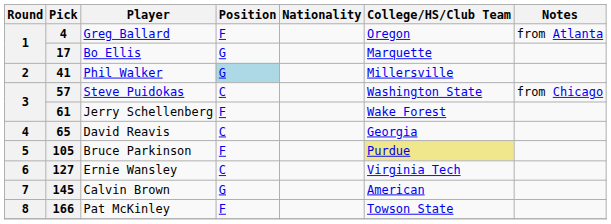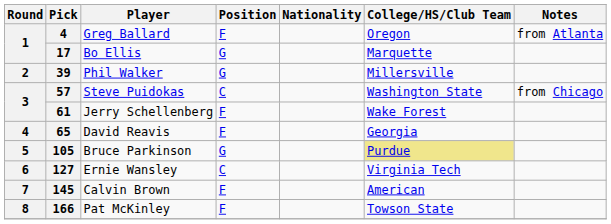(63, 73) 41 -> (63, 73) 39
(222, 73) lightblue background -> (222, 73) no background
(222, 131) C -> (222, 131) F
(222, 151) F -> (222, 151) G
(222, 190) G -> (222, 190) F
